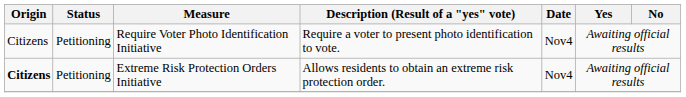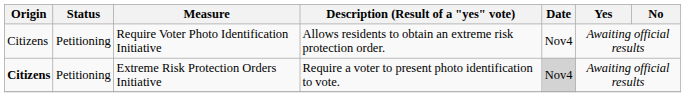(418, 41) Require a voter to present photo identification to vote. -> (408, 41) Allows residents to obtain an extreme risk protection order.
(408, 75) Allows residents to obtain an extreme risk protection order. -> (418, 75) Require a voter to present photo identification to vote.
(559, 75) no background -> (559, 75) lightgrey background
